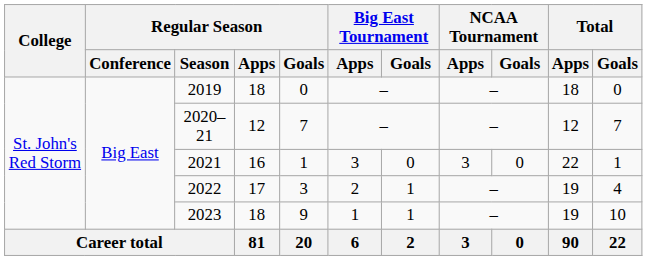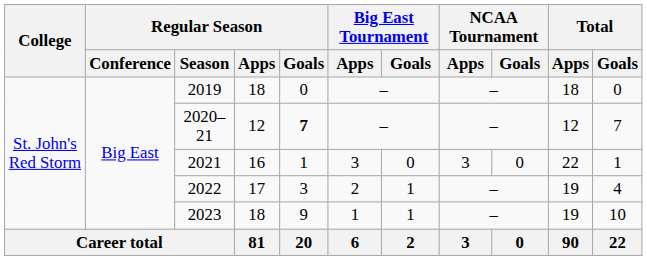(304, 126) normal -> (304, 126) bold
